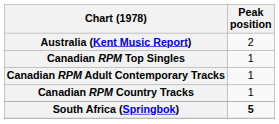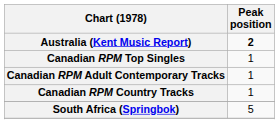(251, 42) normal -> (251, 42) bold
(251, 110) bold -> (251, 110) normal
